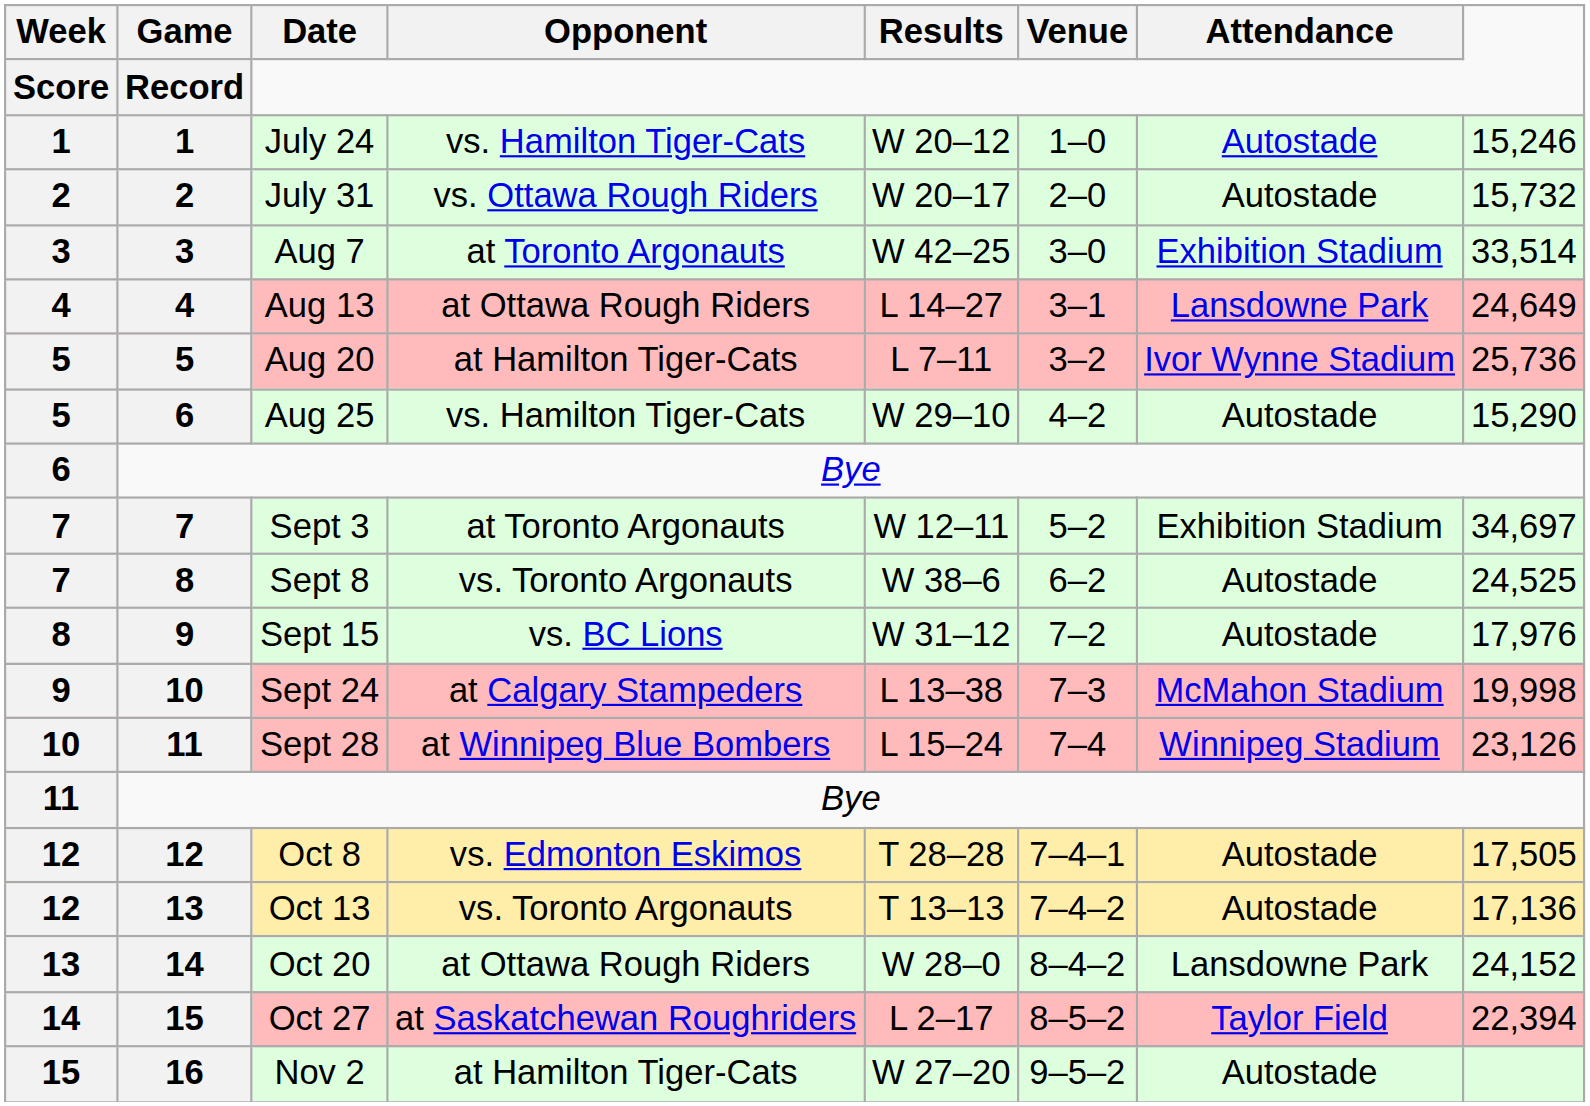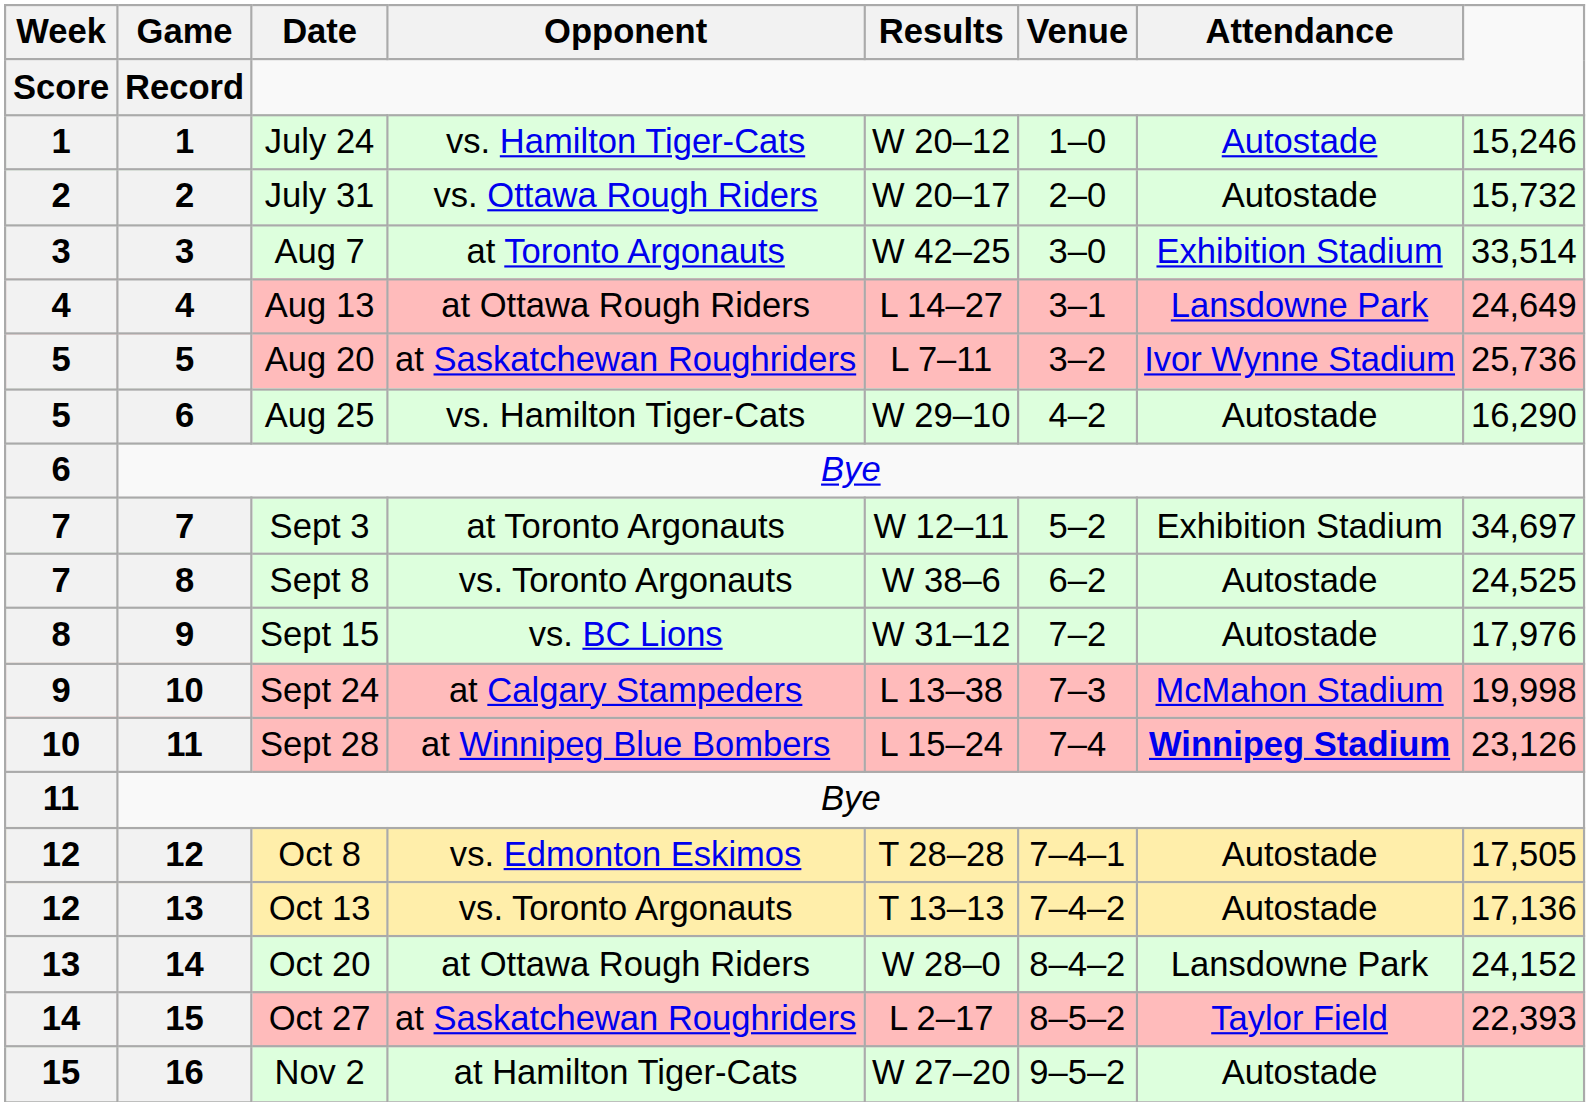(626, 360) at Hamilton Tiger-Cats -> (626, 360) at Saskatchewan Roughriders
(1524, 415) 15,290 -> (1524, 415) 16,290
(1300, 744) normal -> (1300, 744) bold
(1524, 1018) 22,394 -> (1524, 1018) 22,393
